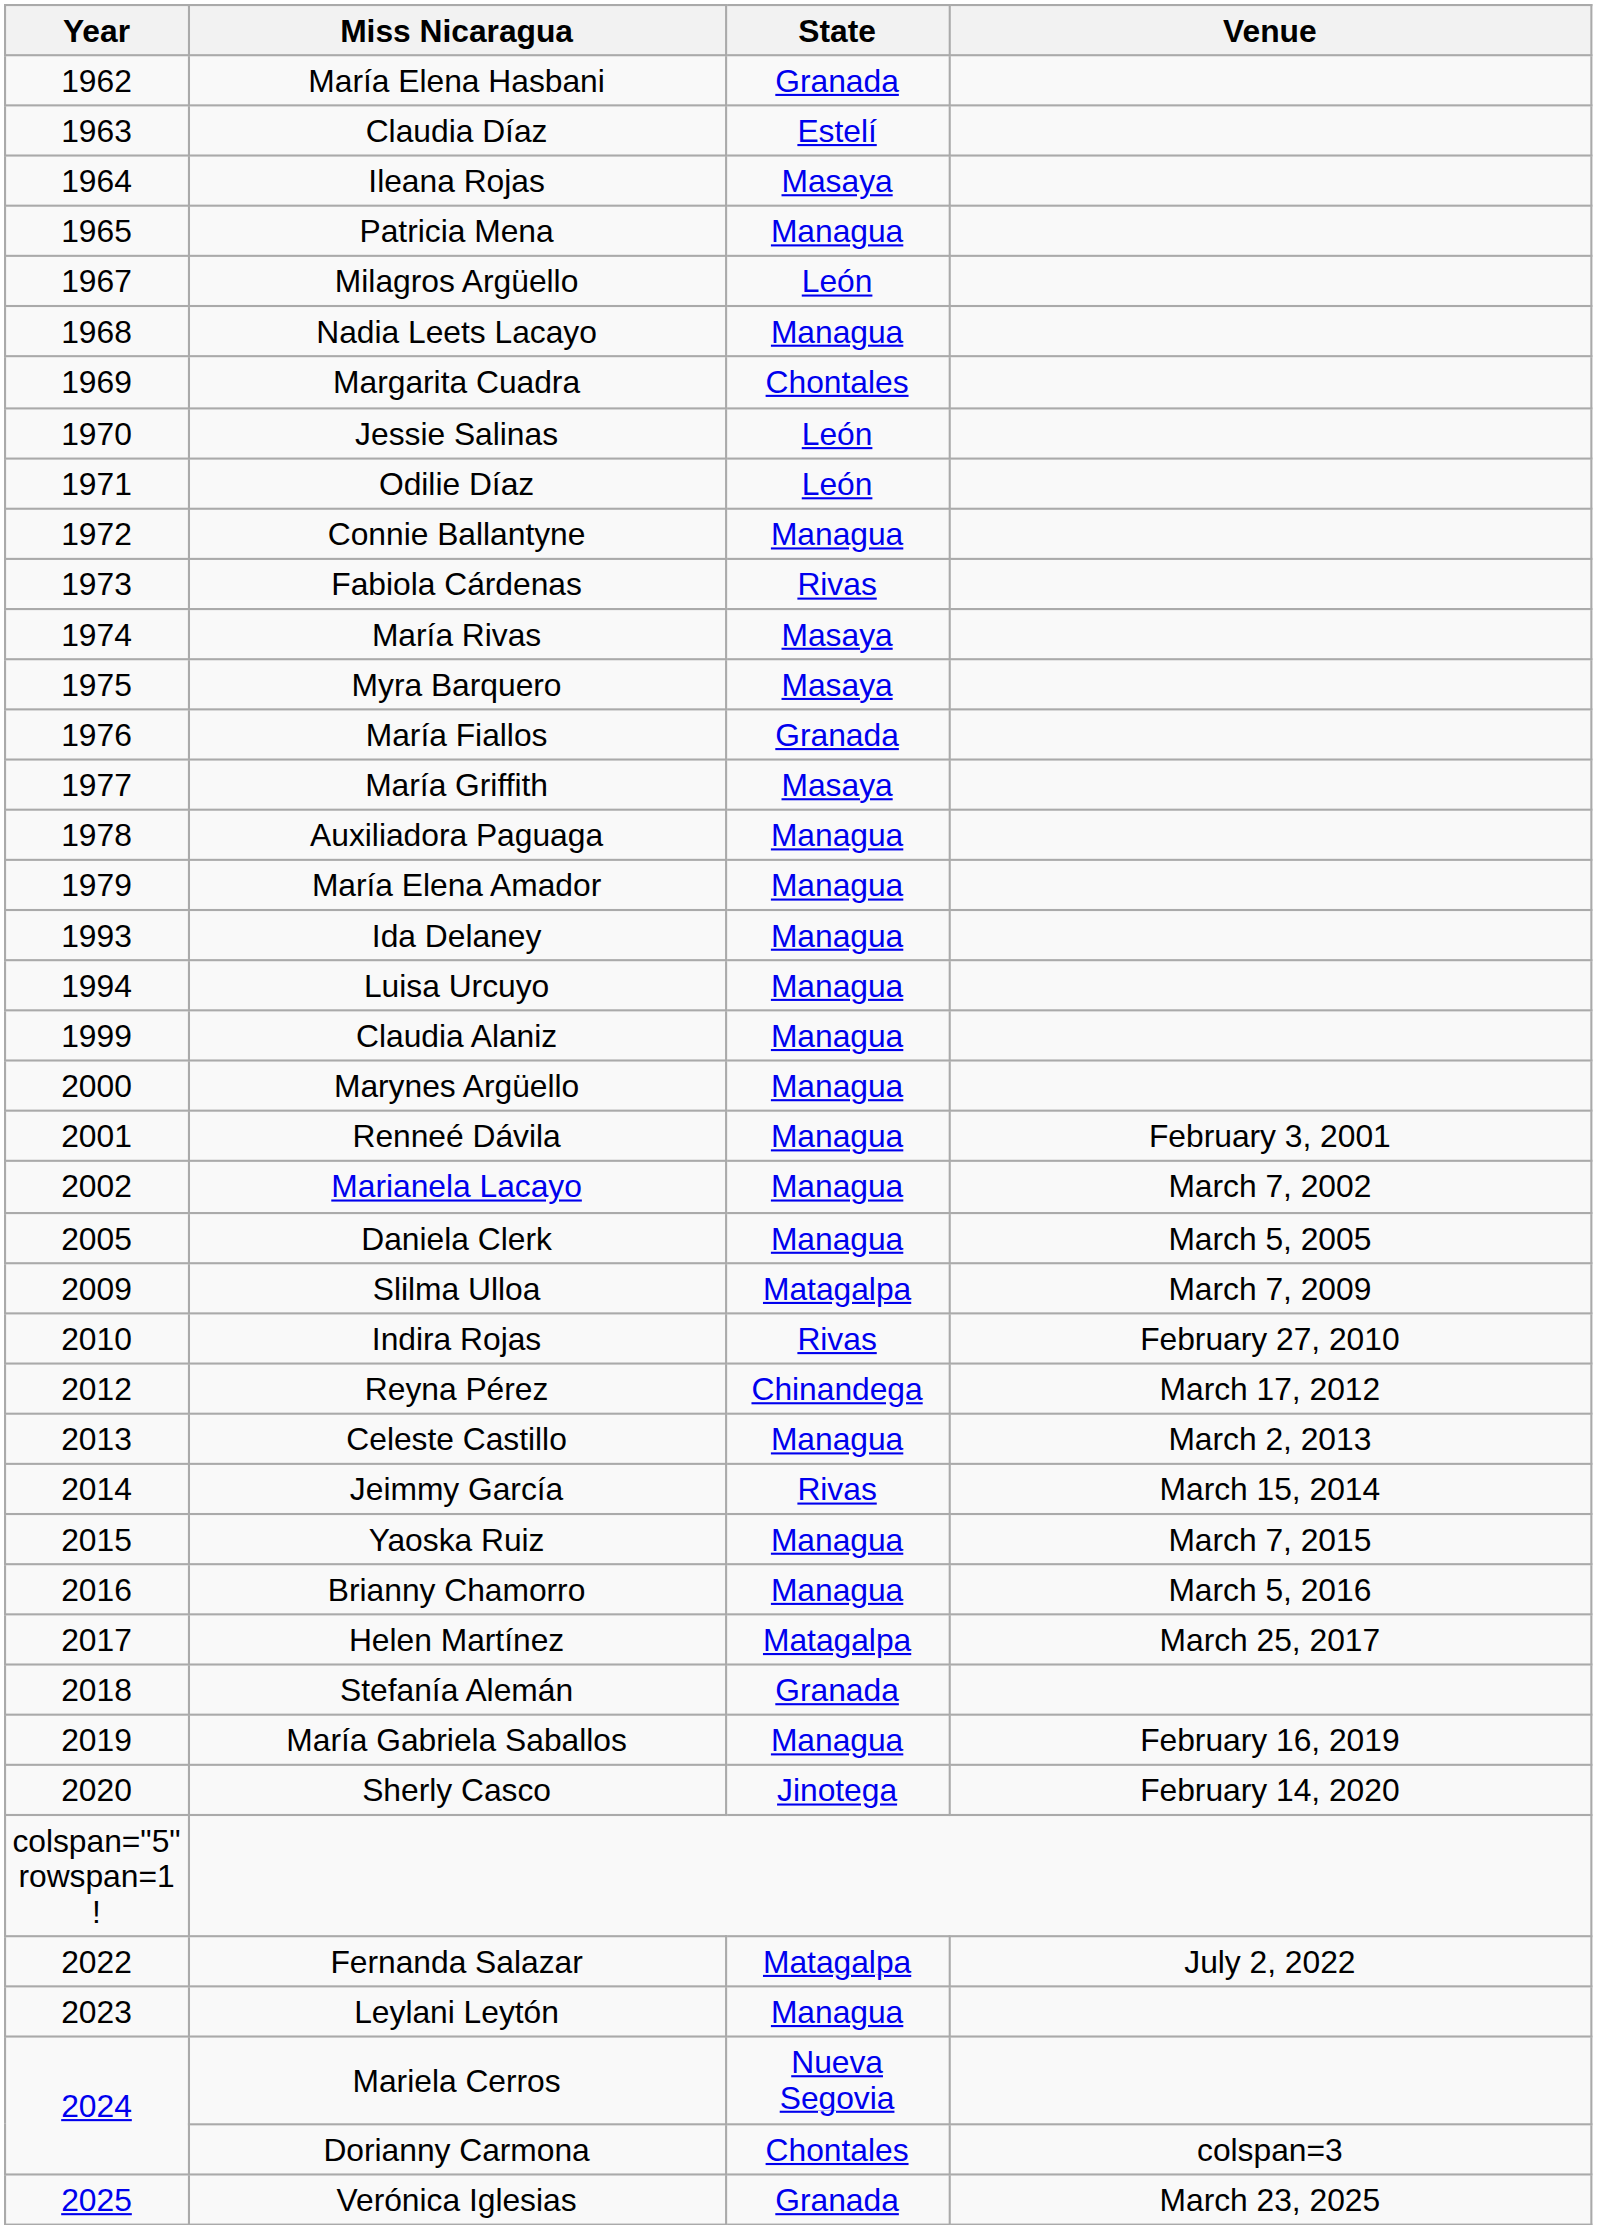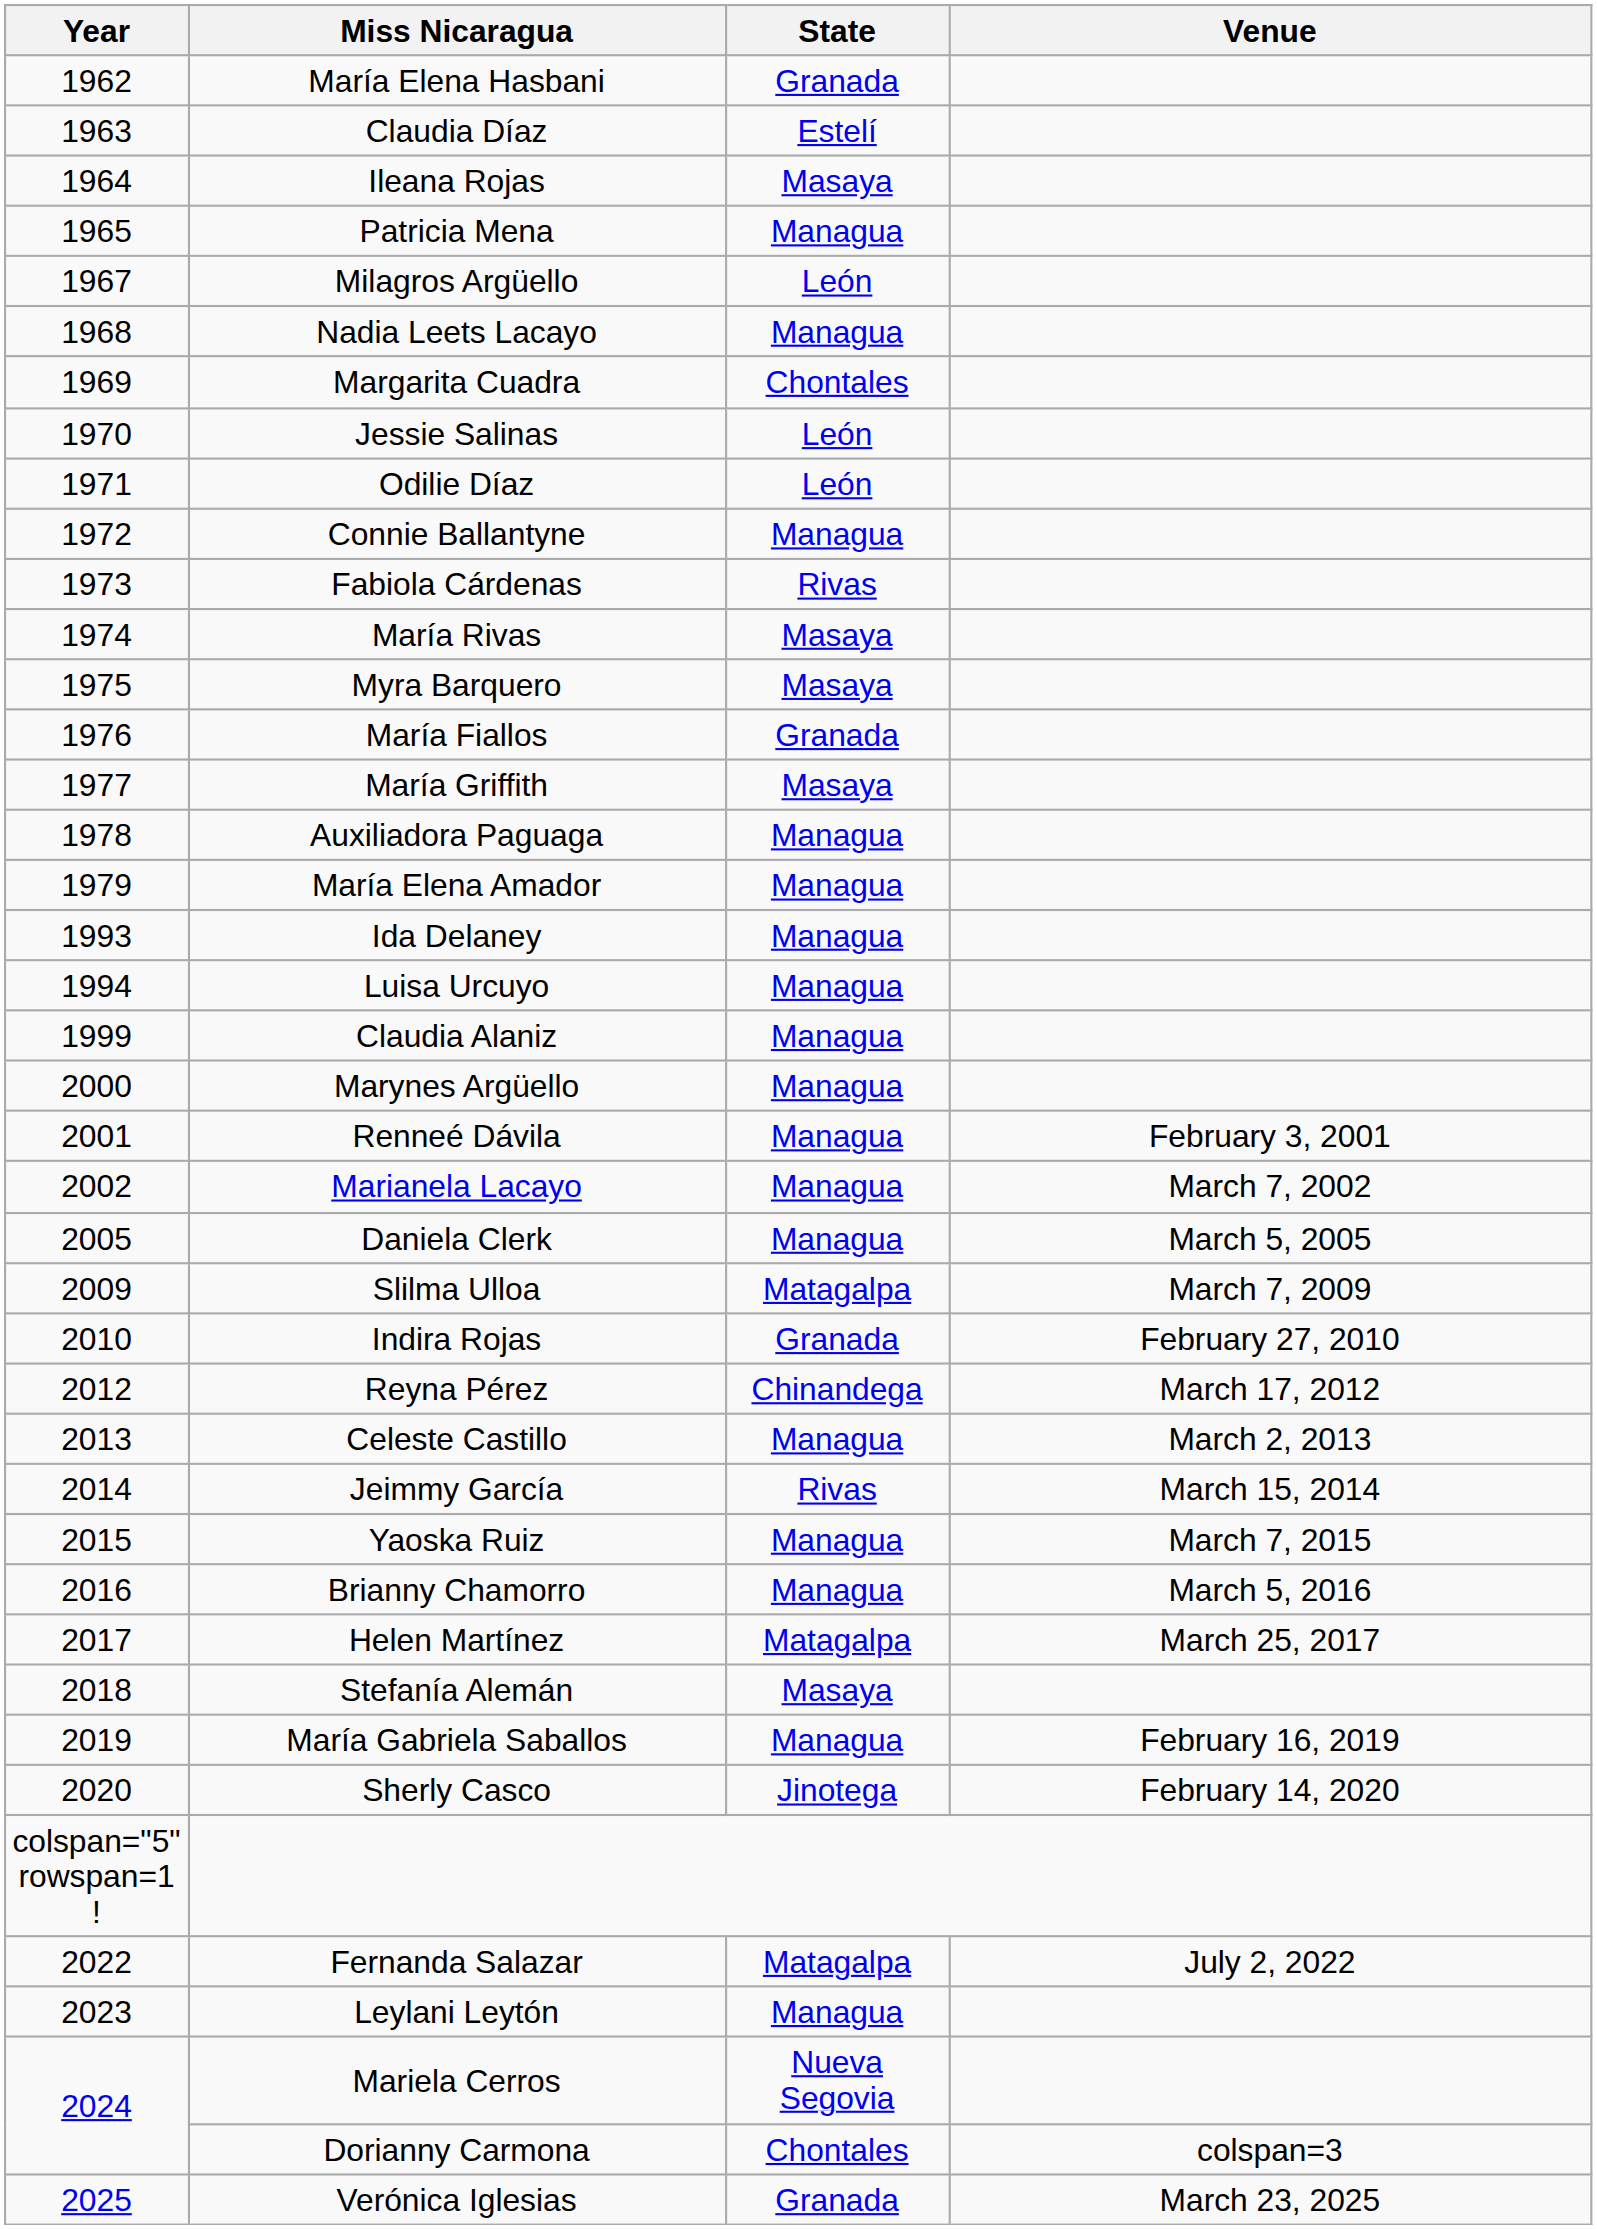(837, 1338) Rivas -> (837, 1338) Granada
(837, 1690) Granada -> (837, 1690) Masaya
